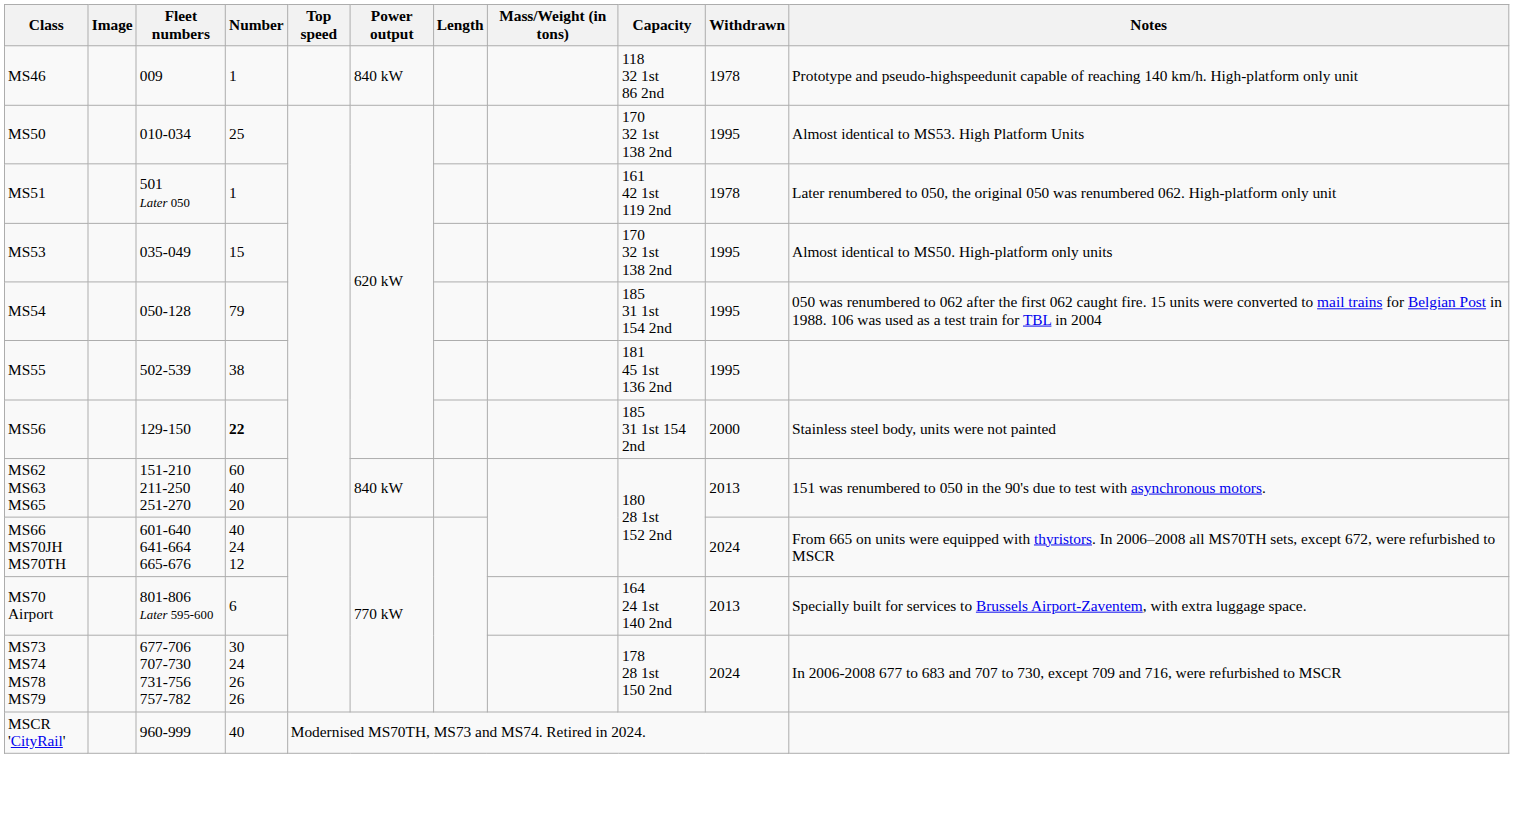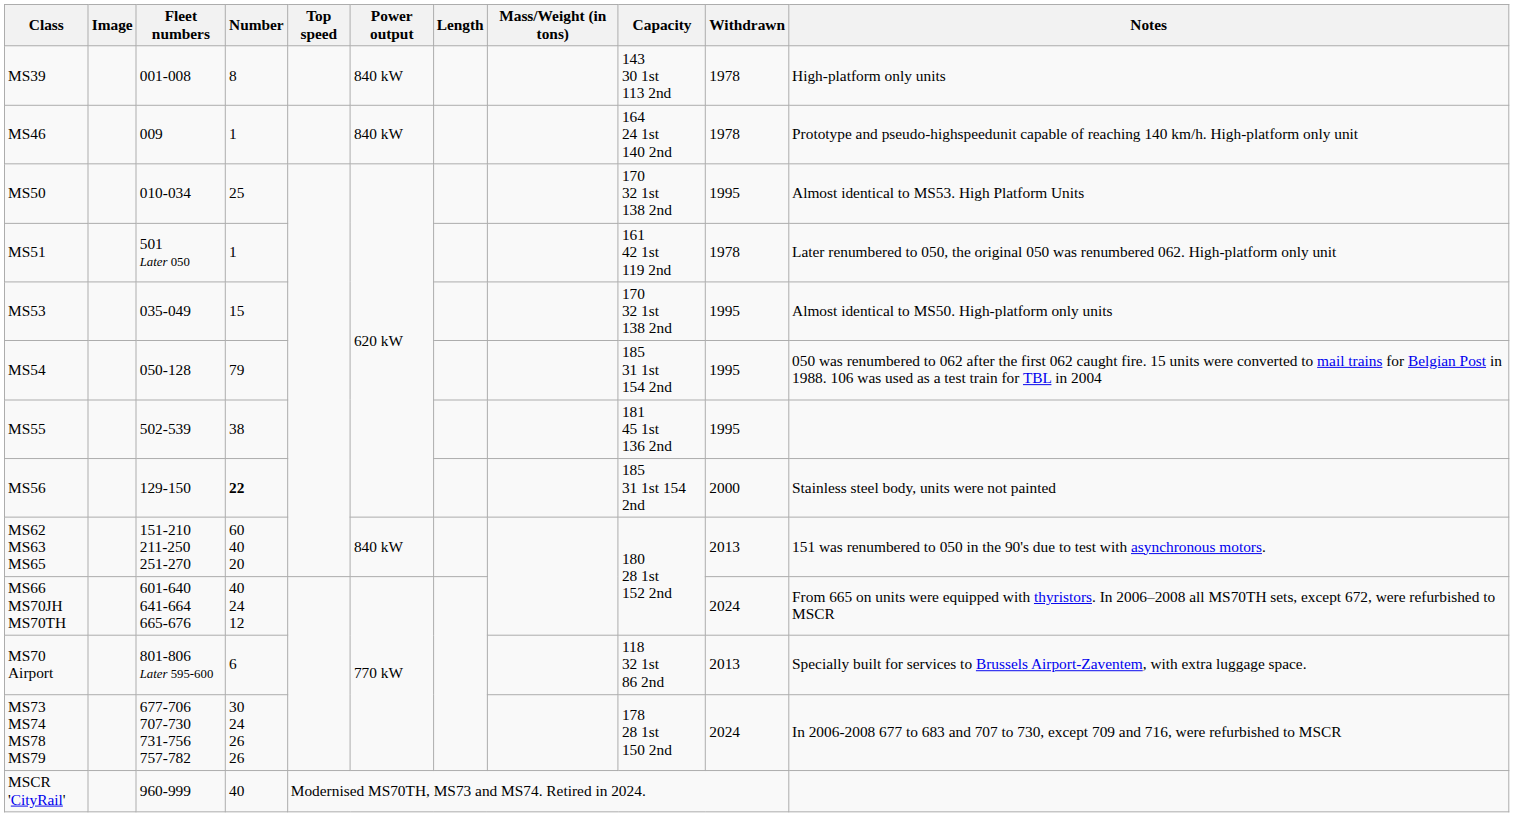+ row: (27, 75)
(643, 75) 118 32 1st 86 2nd -> (647, 134) 164 24 1st 140 2nd
(647, 605) 164 24 1st 140 2nd -> (643, 664) 118 32 1st 86 2nd
